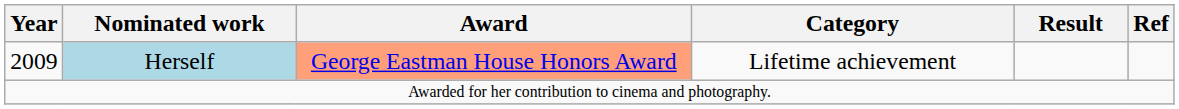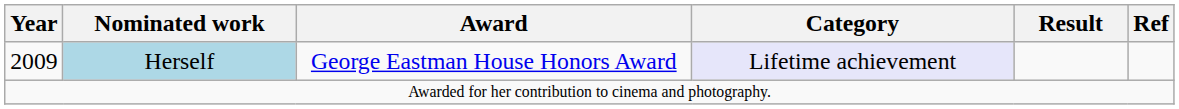(494, 60) lightsalmon background -> (494, 60) no background
(853, 60) no background -> (853, 60) lavender background
